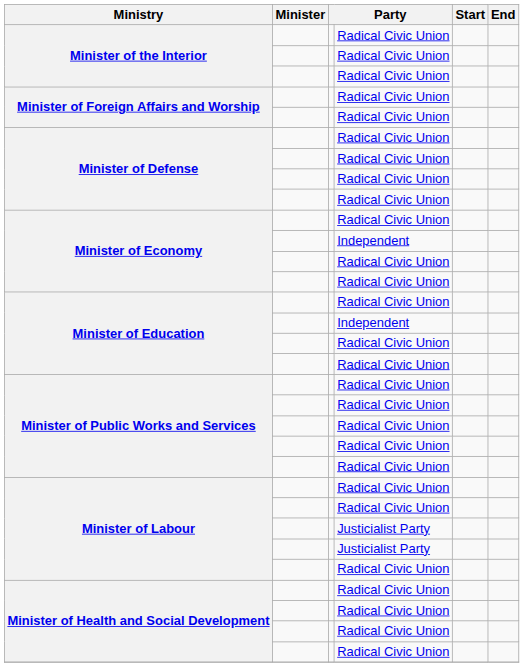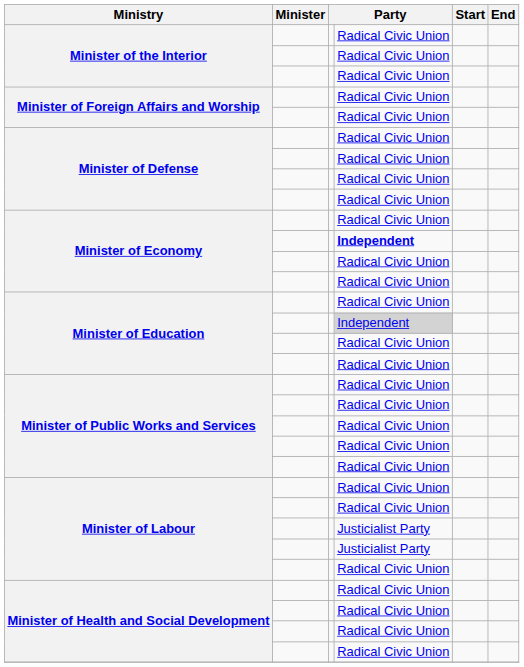(373, 240) normal -> (376, 240) bold
(373, 323) no background -> (373, 323) lightgrey background
